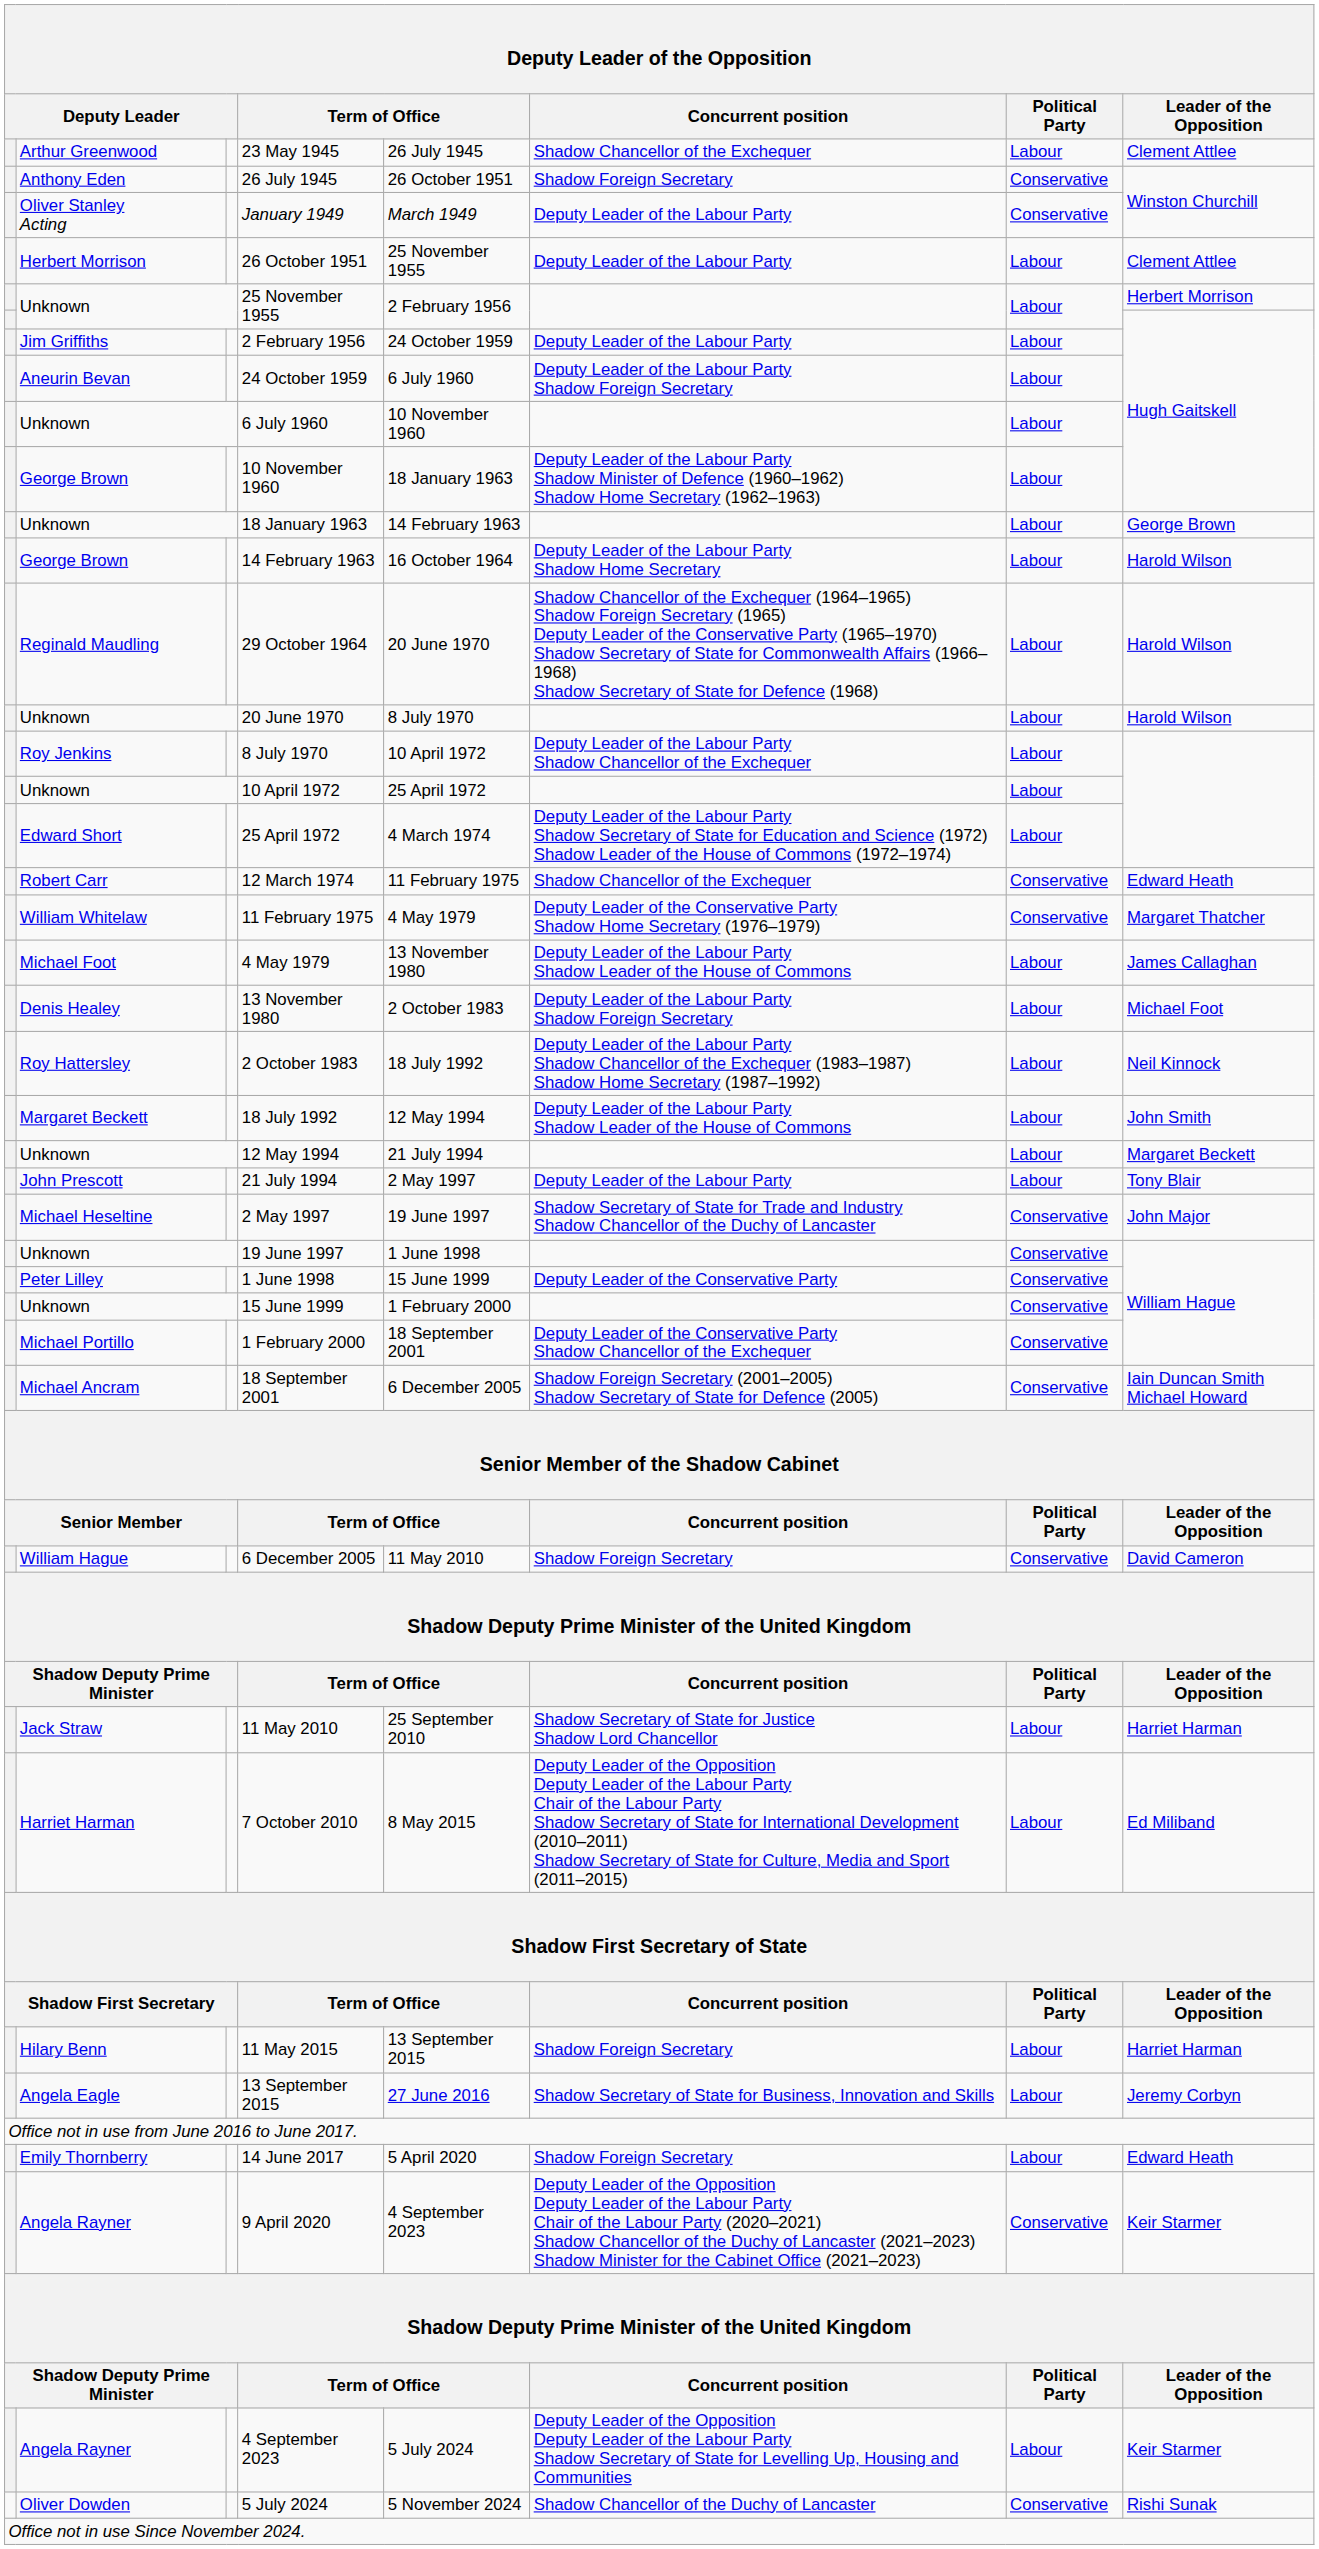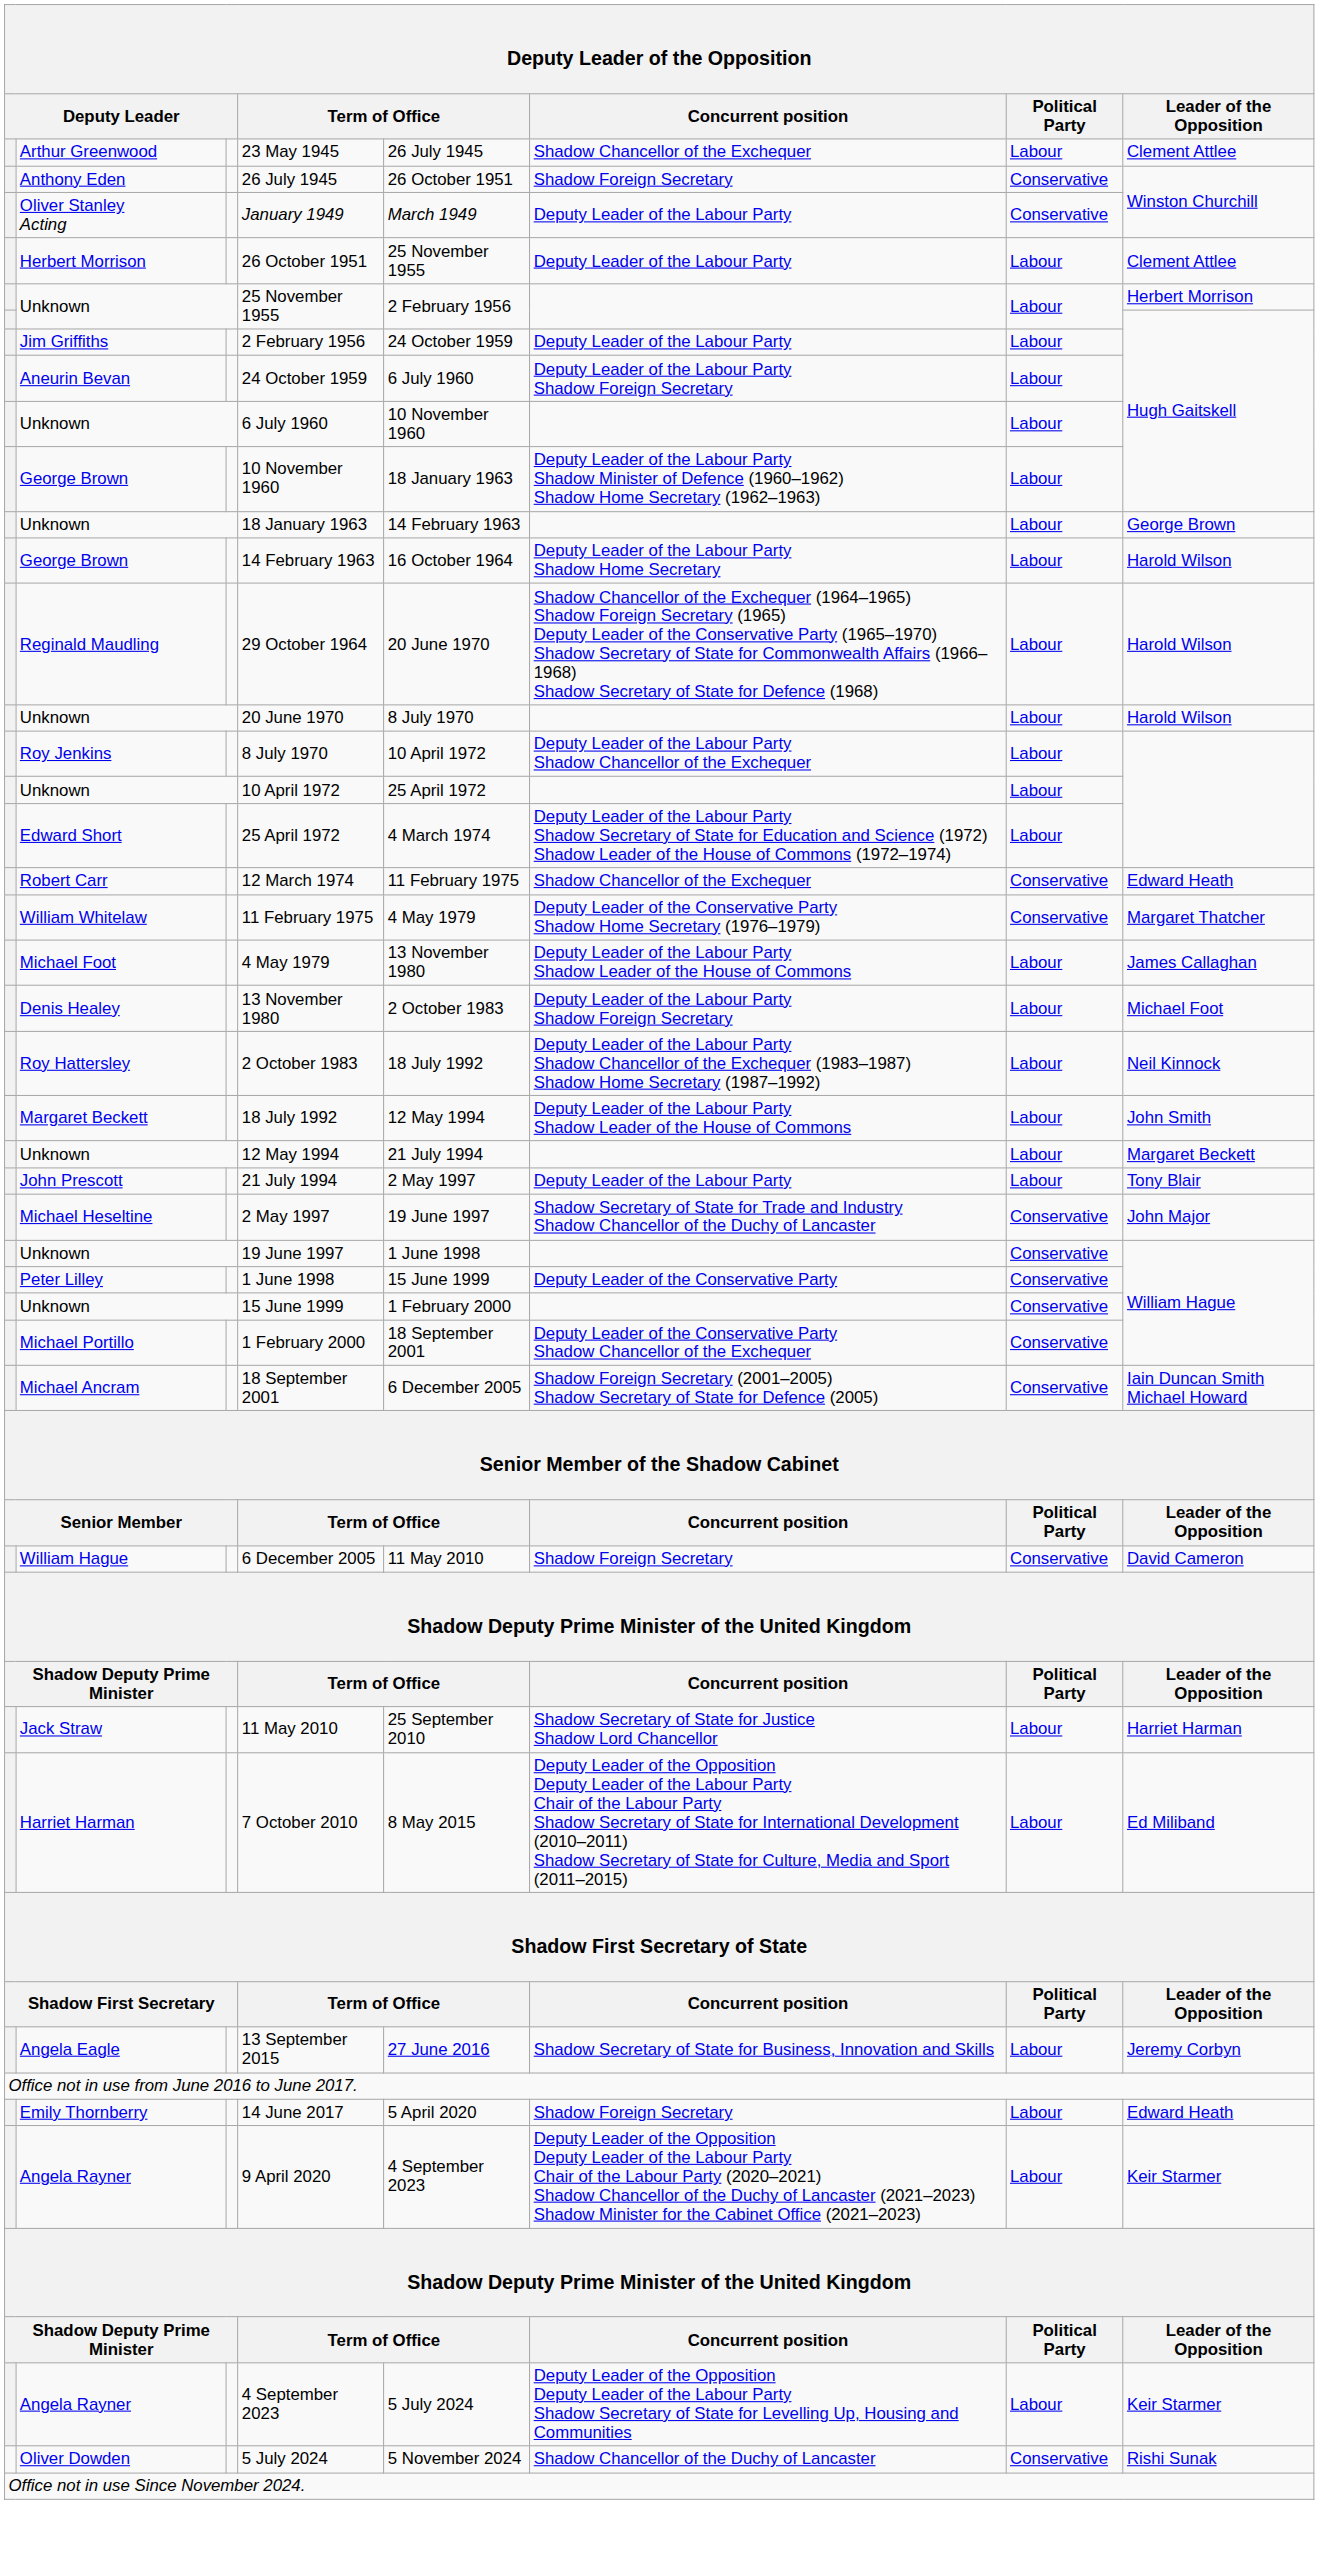- row: (63, 2049)
(1059, 2222) Conservative -> (1036, 2176) Labour
